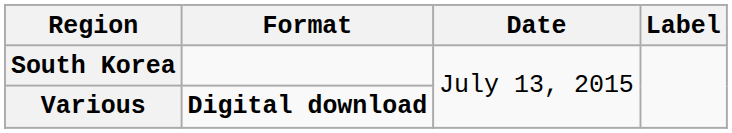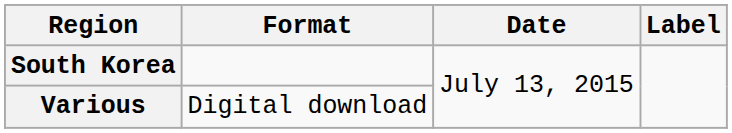(307, 107) bold -> (307, 107) normal
